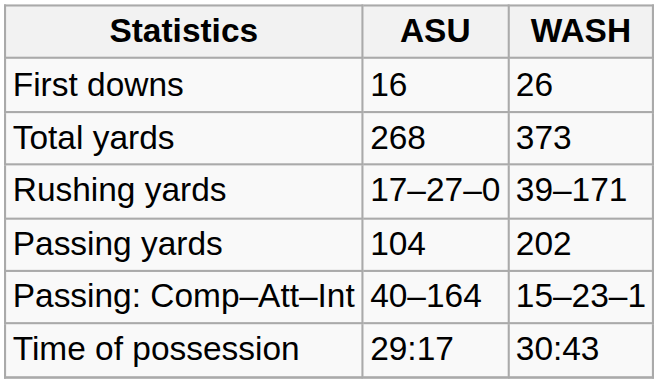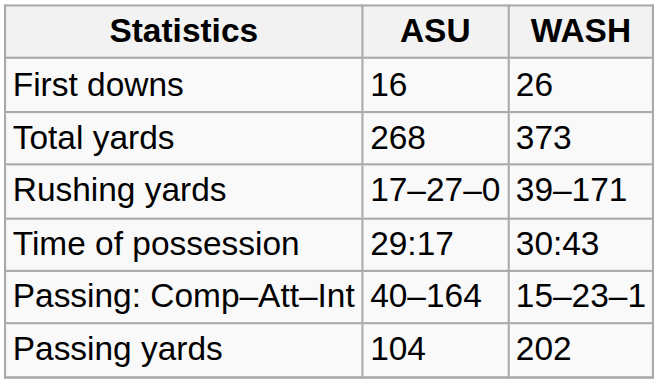rows swapped: (118, 243) <-> (156, 349)
